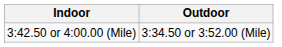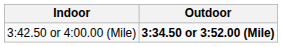(206, 32) normal -> (208, 32) bold
